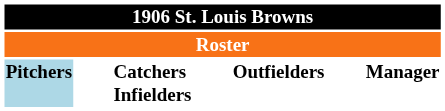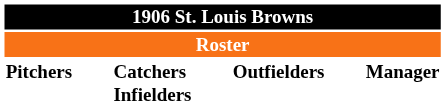(39, 71) lightblue background -> (39, 71) no background
